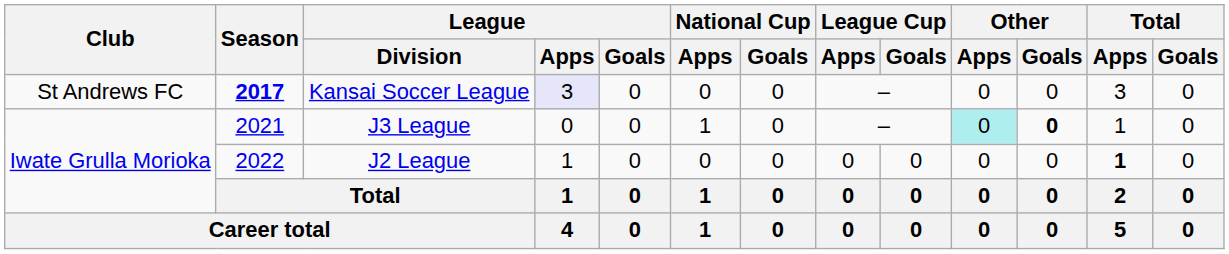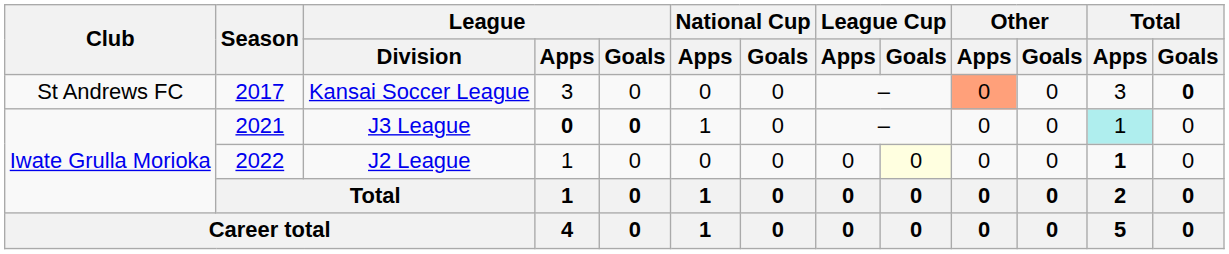(260, 91) bold -> (260, 91) normal
(567, 91) lavender background -> (567, 91) no background
(984, 91) no background -> (984, 91) lightsalmon background
(1188, 91) normal -> (1188, 91) bold
(567, 126) normal -> (567, 126) bold
(635, 126) normal -> (635, 126) bold
(984, 126) paleturquoise background -> (984, 126) no background
(1052, 126) bold -> (1052, 126) normal
(1120, 126) no background -> (1120, 126) paleturquoise background
(916, 160) no background -> (916, 160) lightyellow background
